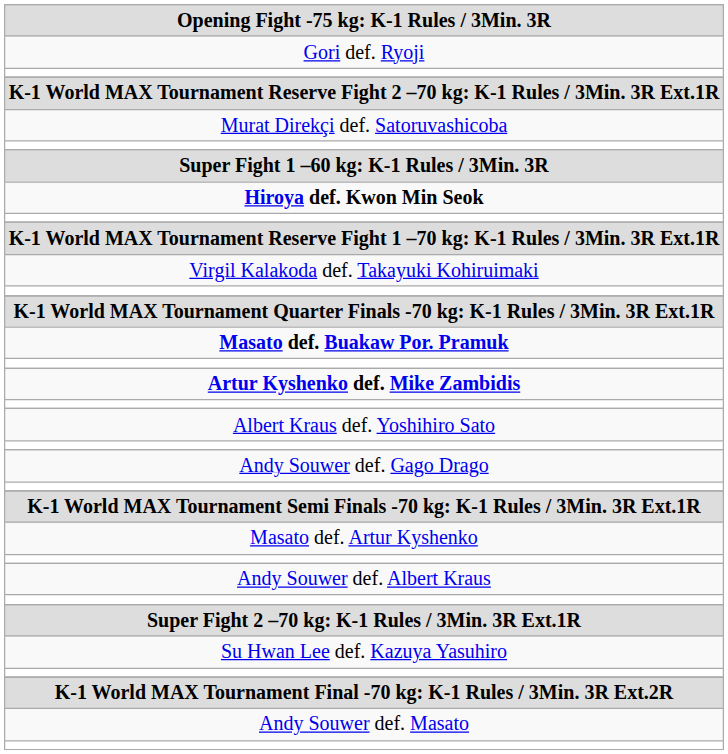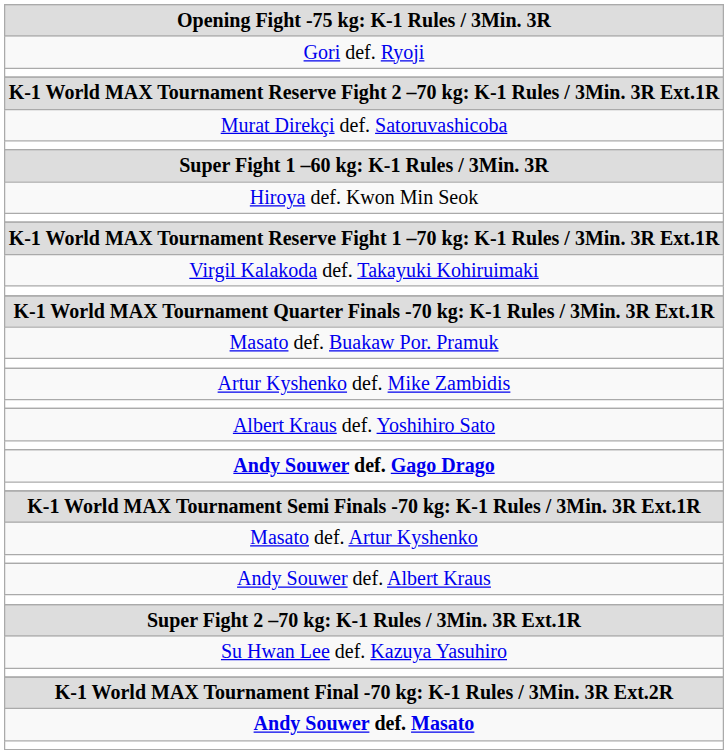(364, 197) bold -> (364, 197) normal
(364, 342) bold -> (364, 342) normal
(364, 383) bold -> (364, 383) normal
(364, 465) normal -> (364, 465) bold
(364, 724) normal -> (364, 724) bold
